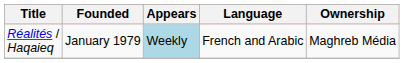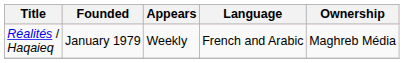(167, 41) lightblue background -> (167, 41) no background
